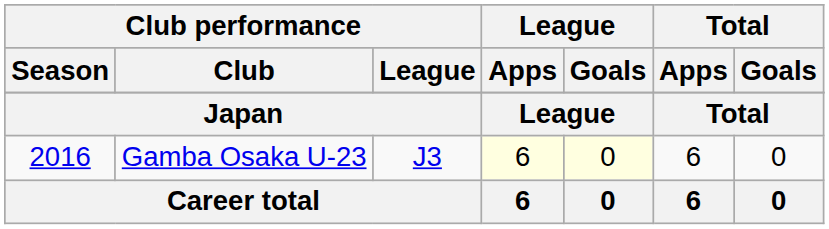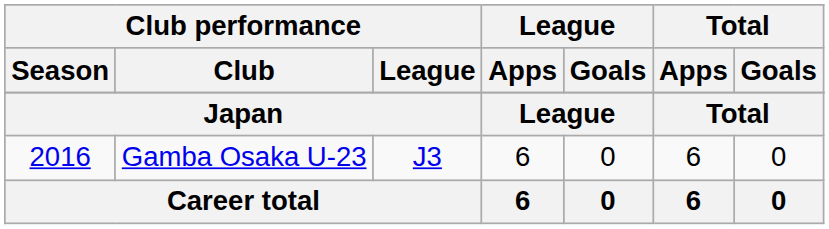(523, 157) lightyellow background -> (523, 157) no background
(608, 157) lightyellow background -> (608, 157) no background
